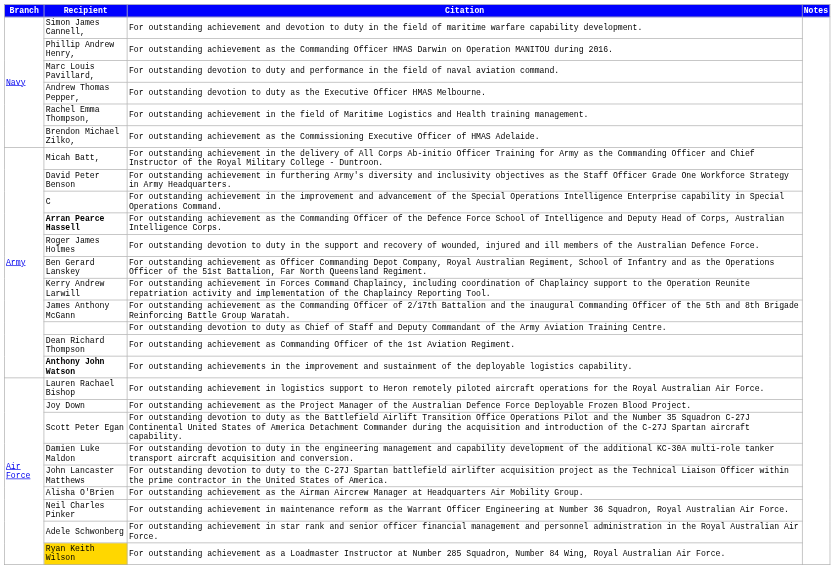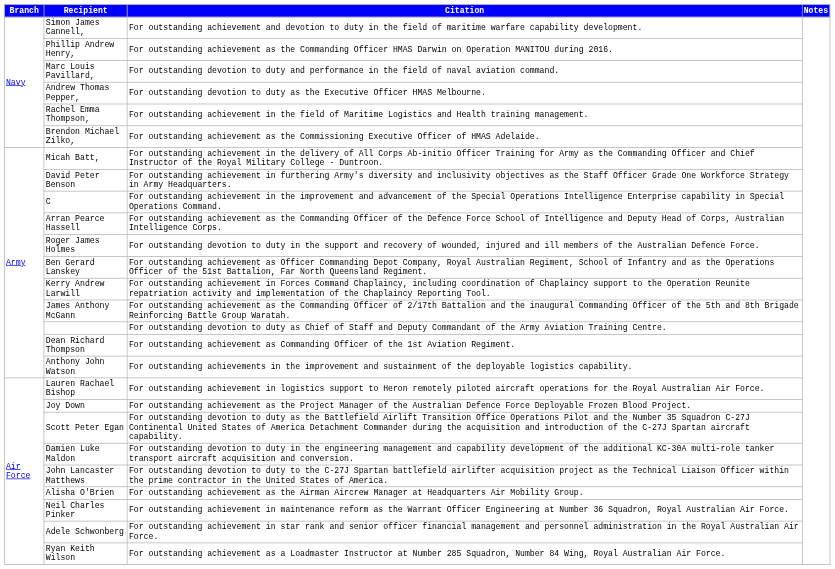(75, 224) bold -> (75, 224) normal
(75, 367) bold -> (75, 367) normal
(70, 554) gold background -> (70, 554) no background
